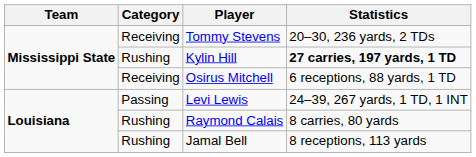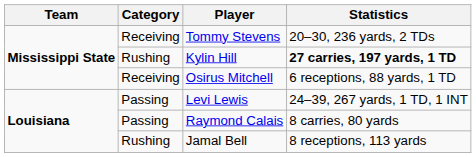(146, 120) Rushing -> (145, 120) Passing
